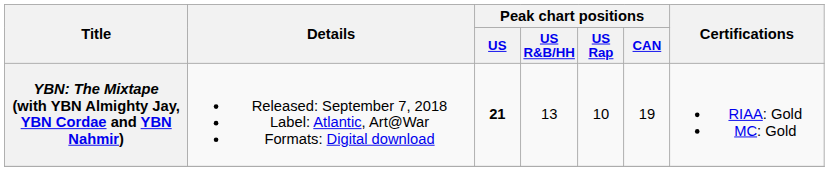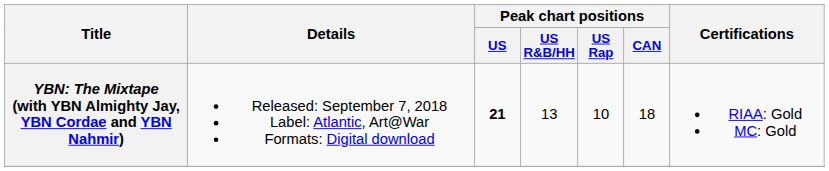(647, 114) 19 -> (647, 114) 18
